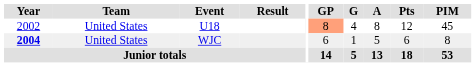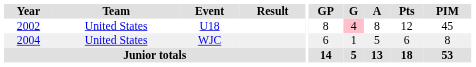(326, 26) lightsalmon background -> (326, 26) no background
(354, 26) no background -> (354, 26) pink background
(28, 40) bold -> (28, 40) normal
